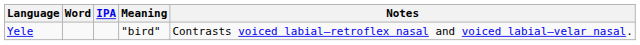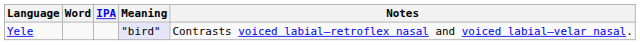(141, 31) no background -> (141, 31) lavender background
